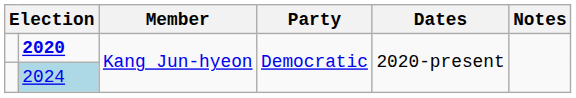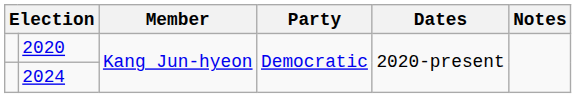(44, 48) bold -> (44, 48) normal
(44, 77) lightblue background -> (44, 77) no background
